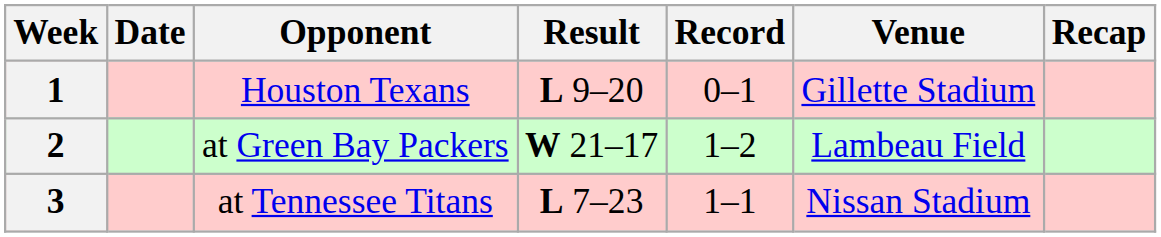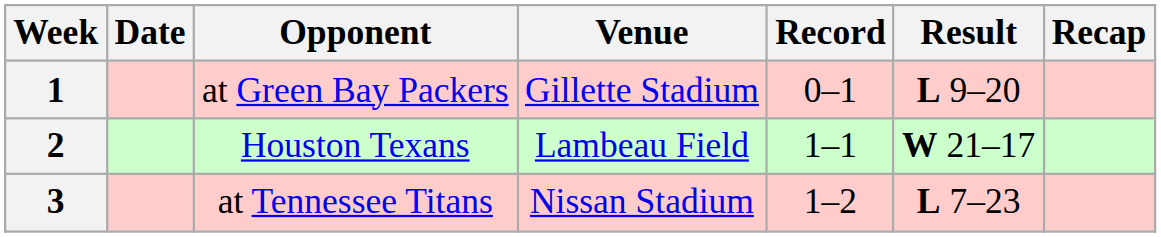columns swapped: (592, 32) <-> (918, 32)
(355, 88) Houston Texans -> (355, 88) at Green Bay Packers
(355, 145) at Green Bay Packers -> (355, 145) Houston Texans
(730, 145) 1–2 -> (830, 145) 1–1
(730, 201) 1–1 -> (830, 201) 1–2
